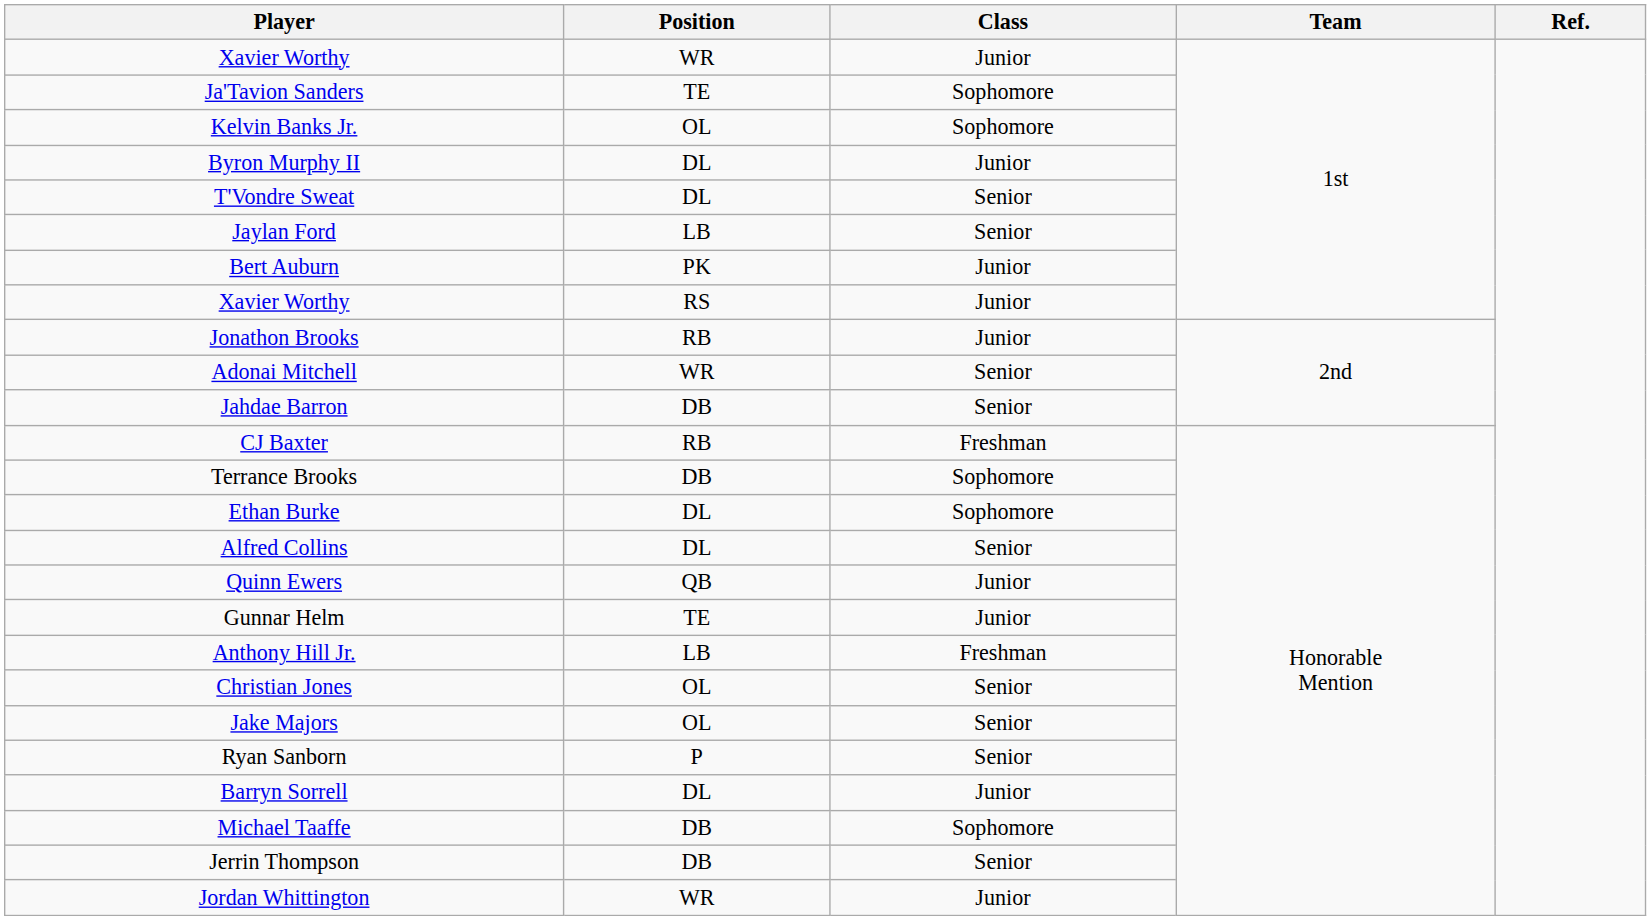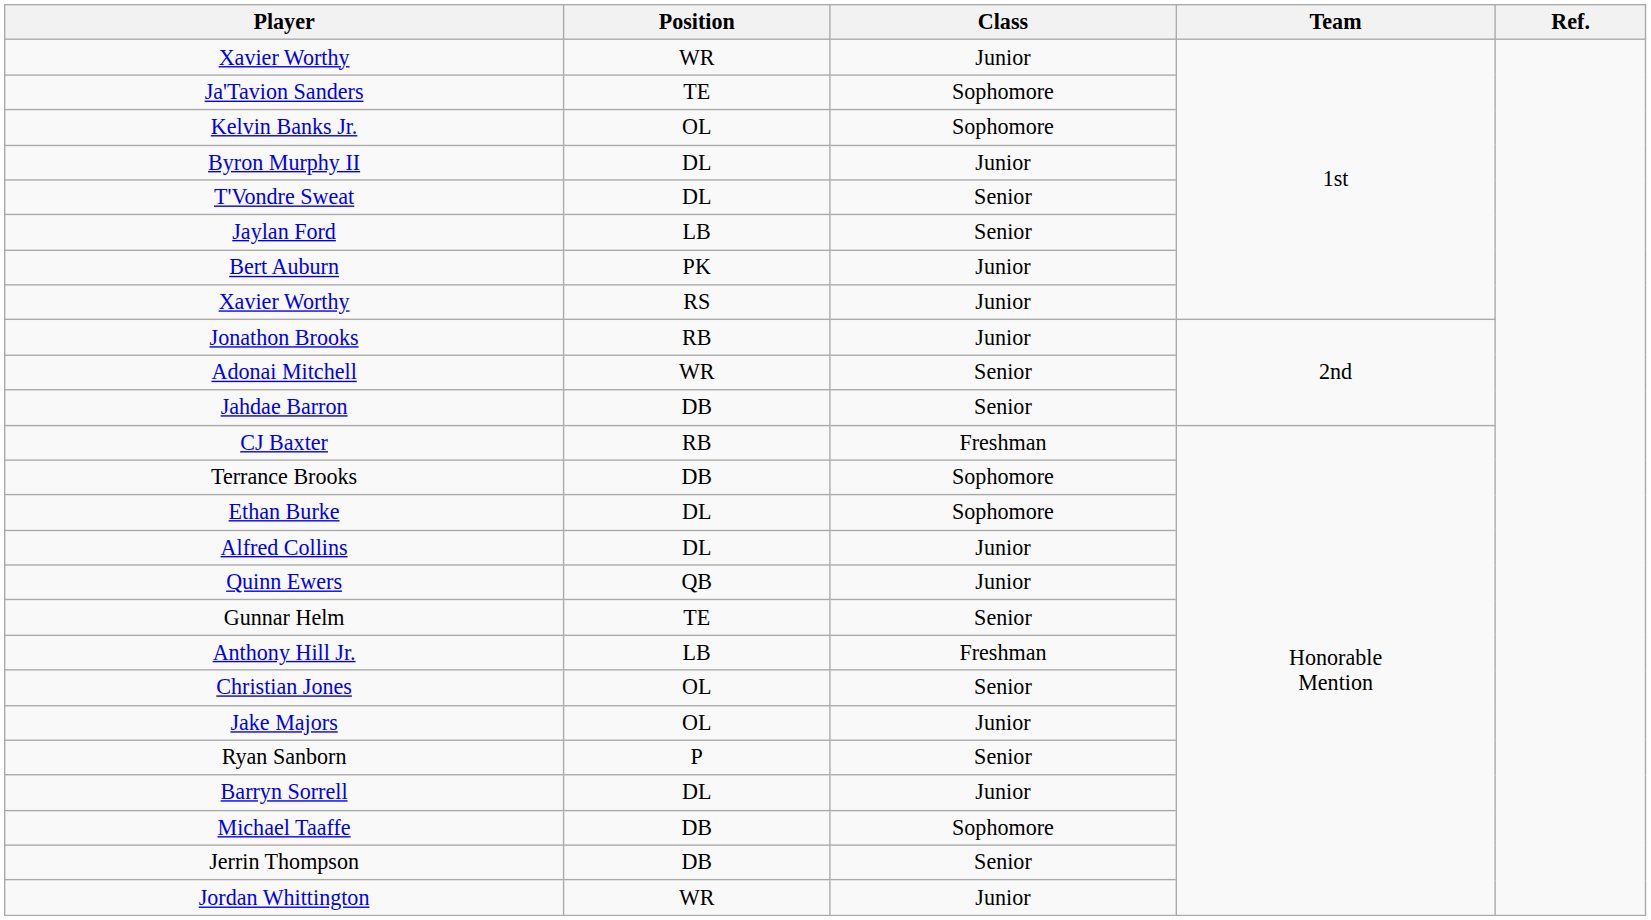(1003, 547) Senior -> (1003, 547) Junior
(1003, 617) Junior -> (1003, 617) Senior
(1003, 722) Senior -> (1003, 722) Junior
